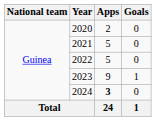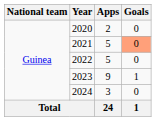(136, 44) no background -> (136, 44) lightsalmon background
(108, 92) bold -> (108, 92) normal
